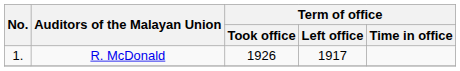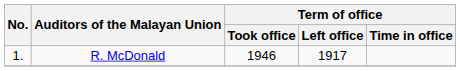(262, 55) 1926 -> (262, 55) 1946
